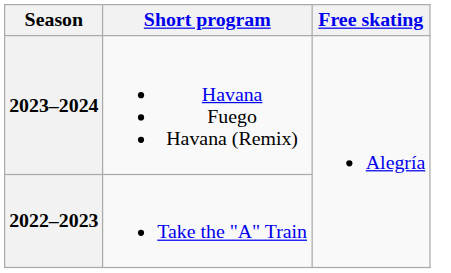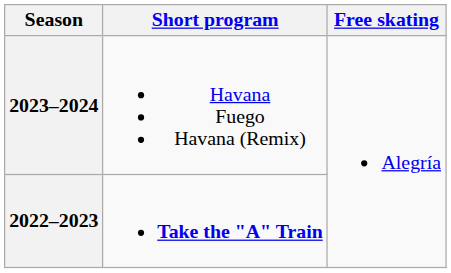(207, 232) normal -> (215, 232) bold
